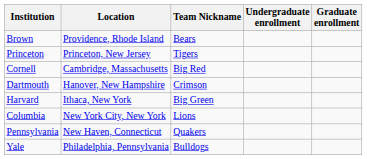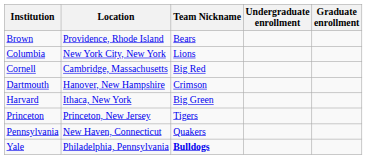rows swapped: (26, 116) <-> (25, 54)
(191, 147) normal -> (191, 147) bold
